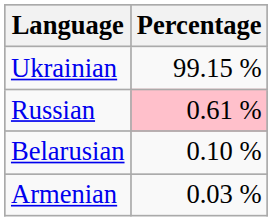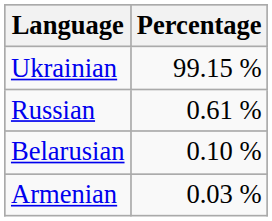(224, 109) pink background -> (224, 109) no background
